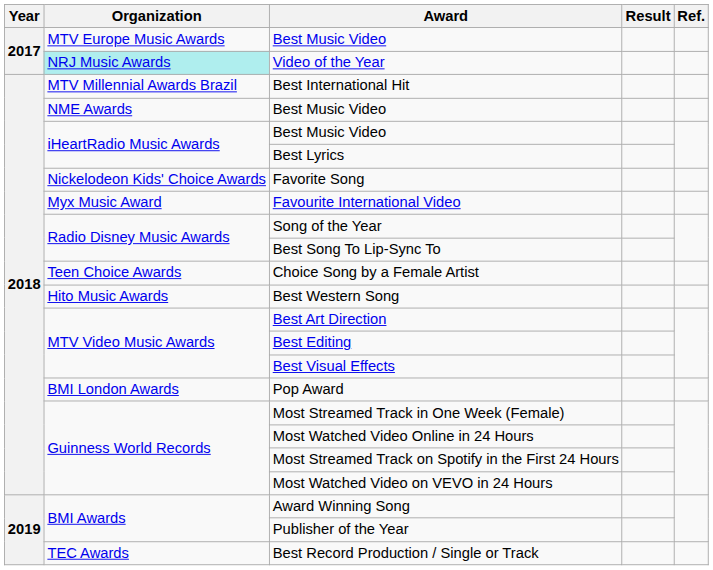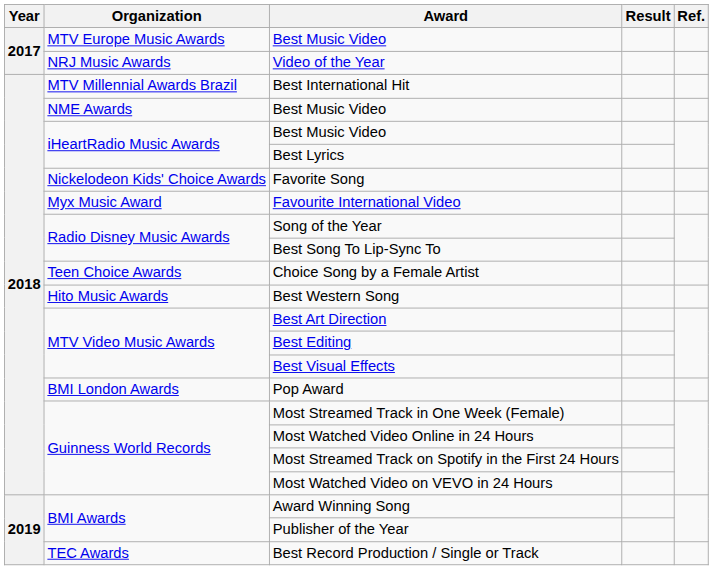(109, 62) paleturquoise background -> (109, 62) no background
